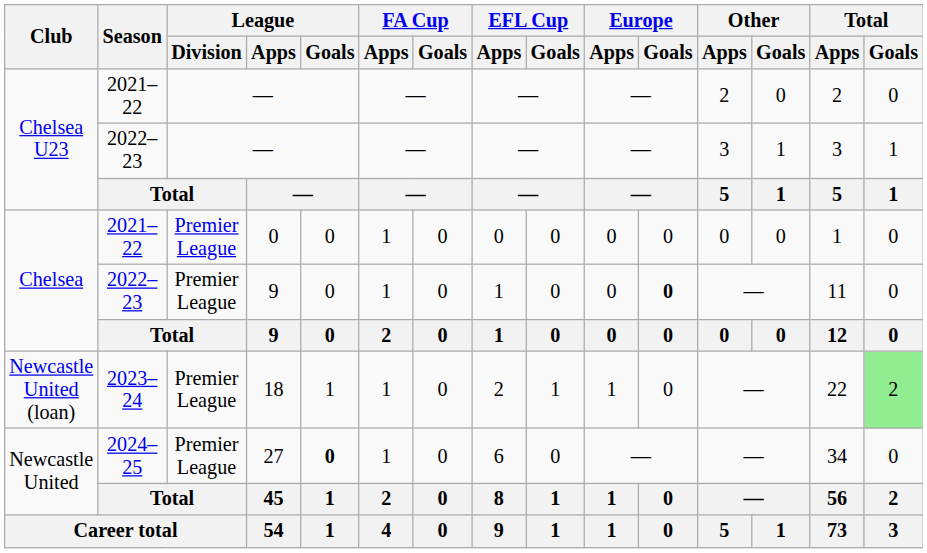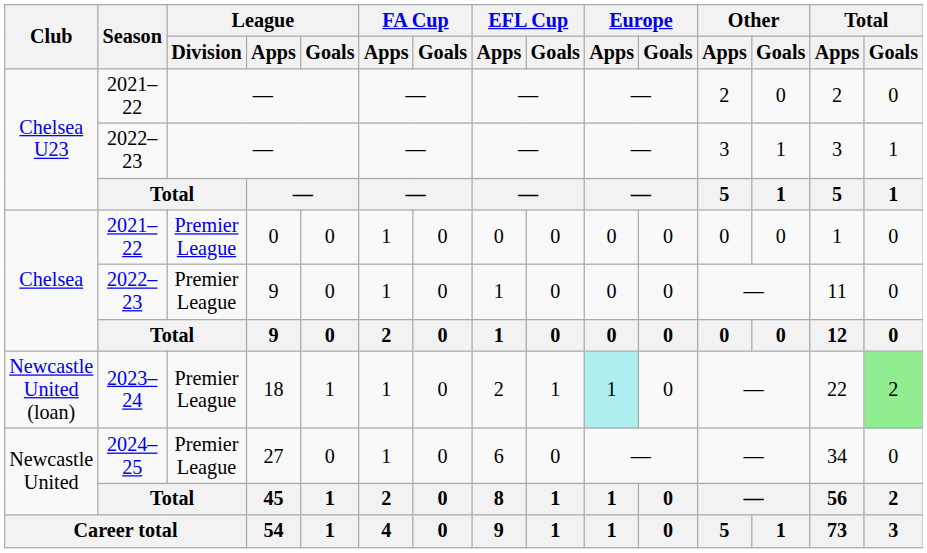(668, 291) bold -> (668, 291) normal
(612, 389) no background -> (612, 389) paleturquoise background
(330, 455) bold -> (330, 455) normal
